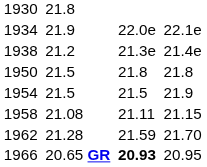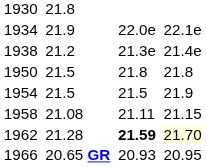(137, 134) normal -> (137, 134) bold
(183, 134) no background -> (183, 134) lightyellow background
(137, 155) bold -> (137, 155) normal
